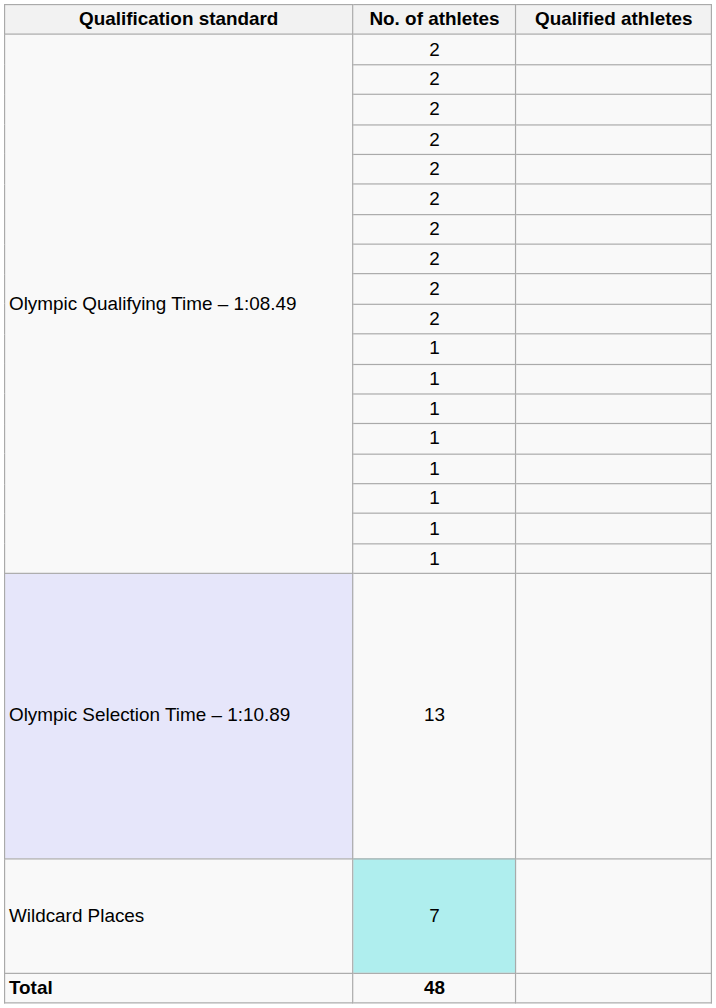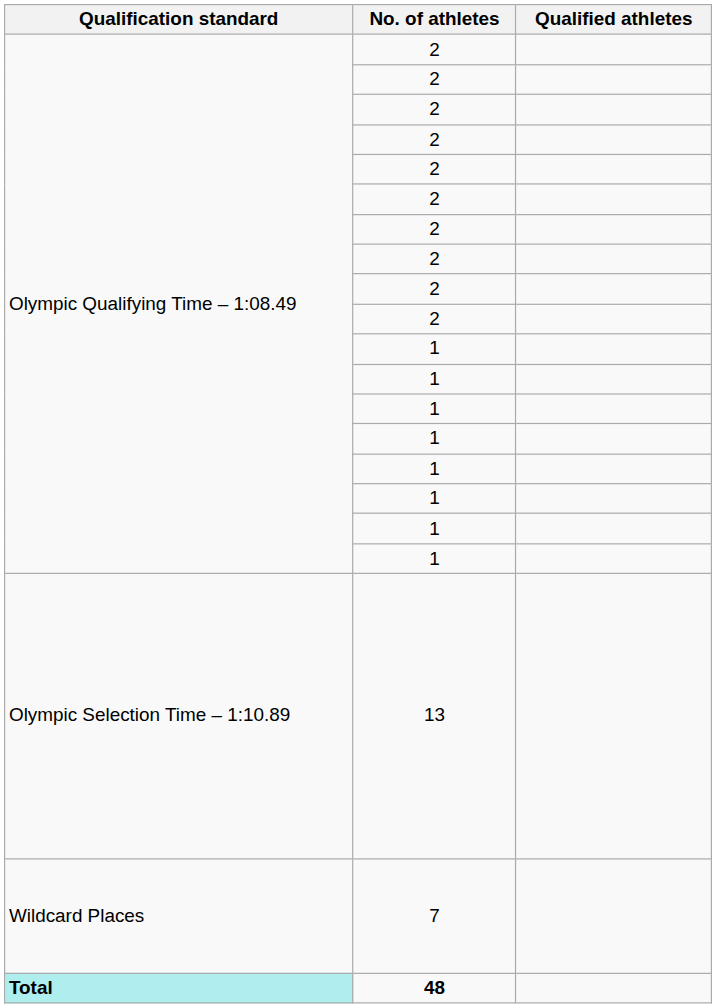(150, 715) lavender background -> (150, 715) no background
(434, 915) paleturquoise background -> (434, 915) no background
(31, 988) no background -> (31, 988) paleturquoise background
